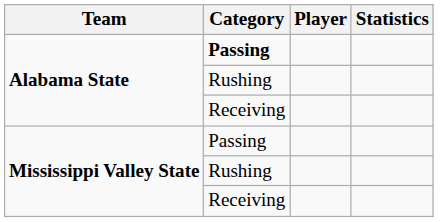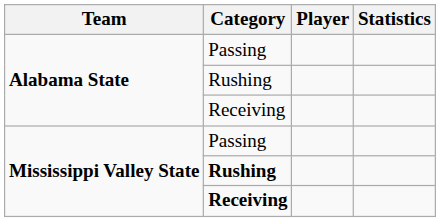(239, 49) bold -> (237, 49) normal
(240, 170) normal -> (242, 170) bold
(247, 200) normal -> (248, 200) bold
